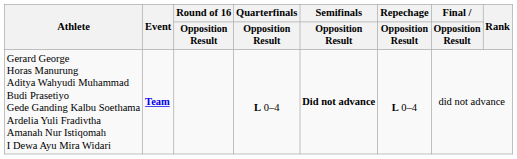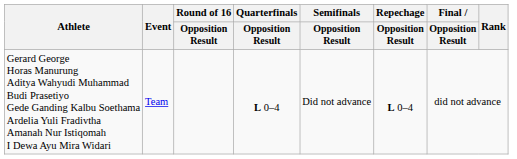(157, 102) bold -> (157, 102) normal
(339, 102) bold -> (337, 102) normal
